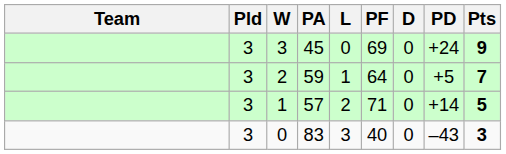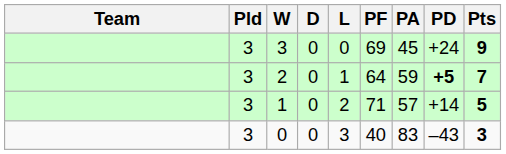columns swapped: (409, 18) <-> (314, 18)
(444, 76) normal -> (444, 76) bold
